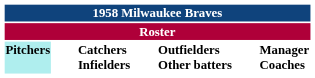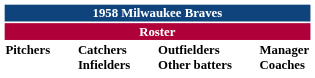(28, 50) paleturquoise background -> (28, 50) no background
